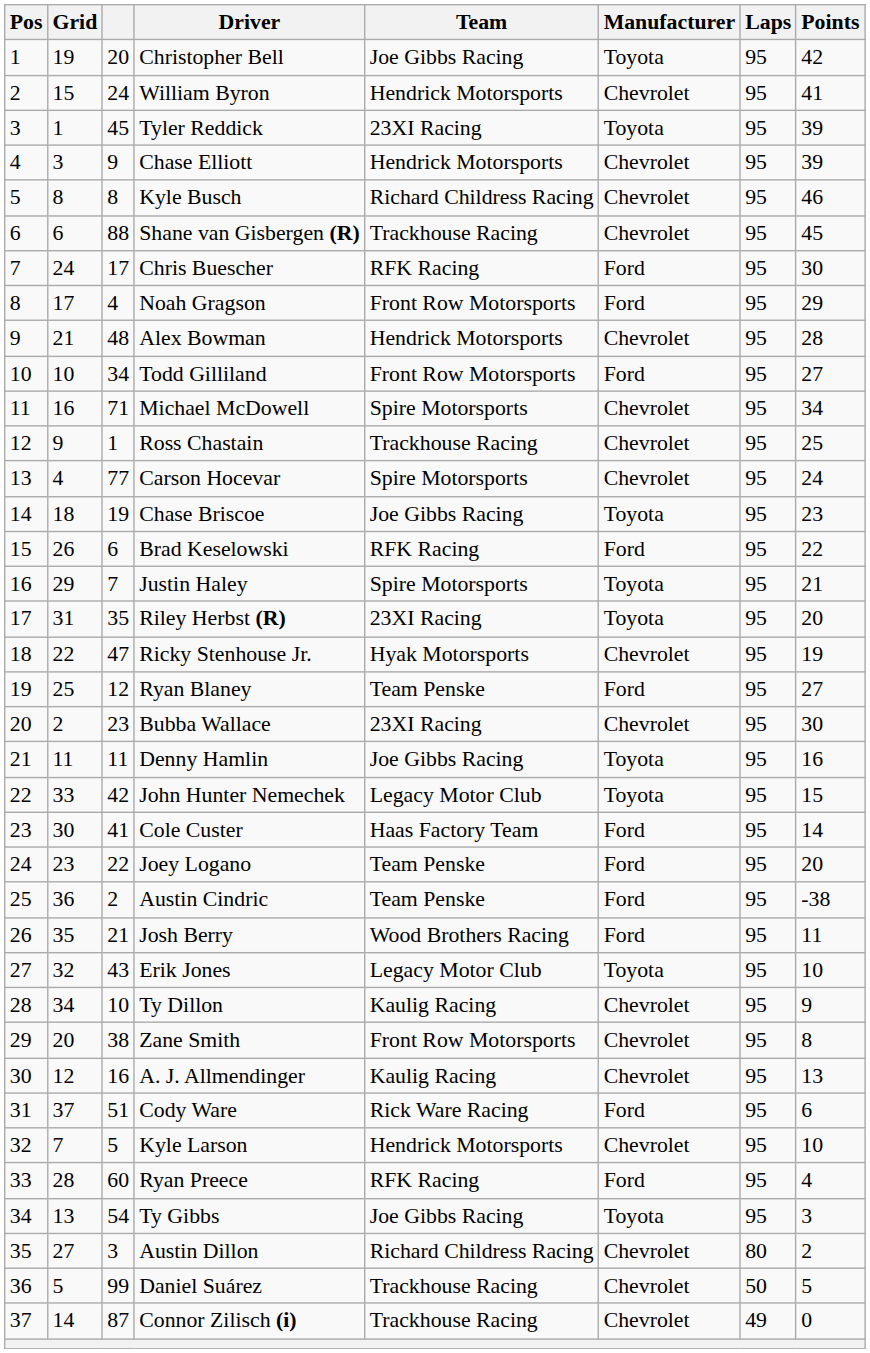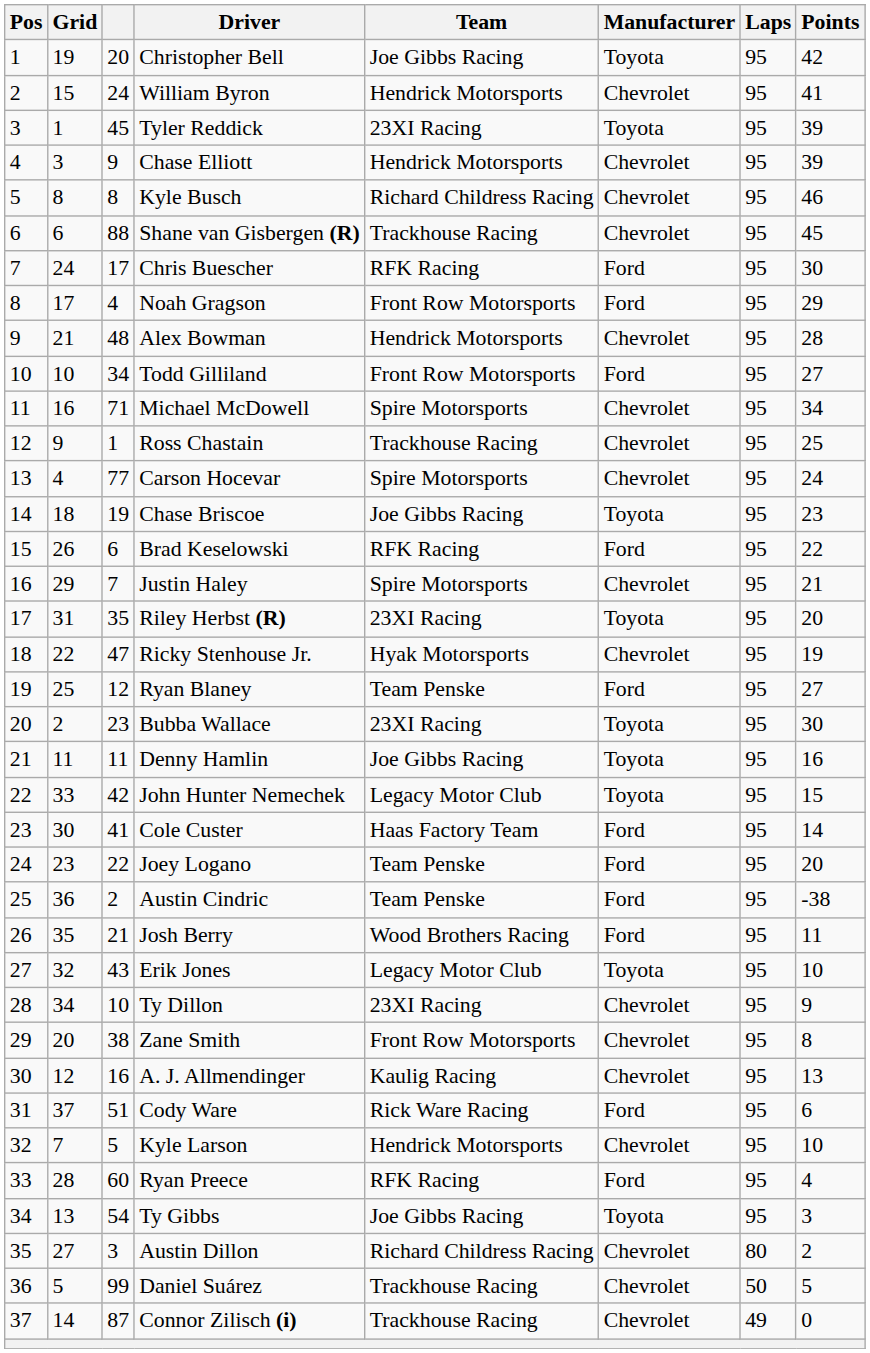(634, 583) Toyota -> (647, 583) Chevrolet
(647, 723) Chevrolet -> (634, 723) Toyota
(433, 1004) Kaulig Racing -> (426, 1004) 23XI Racing
